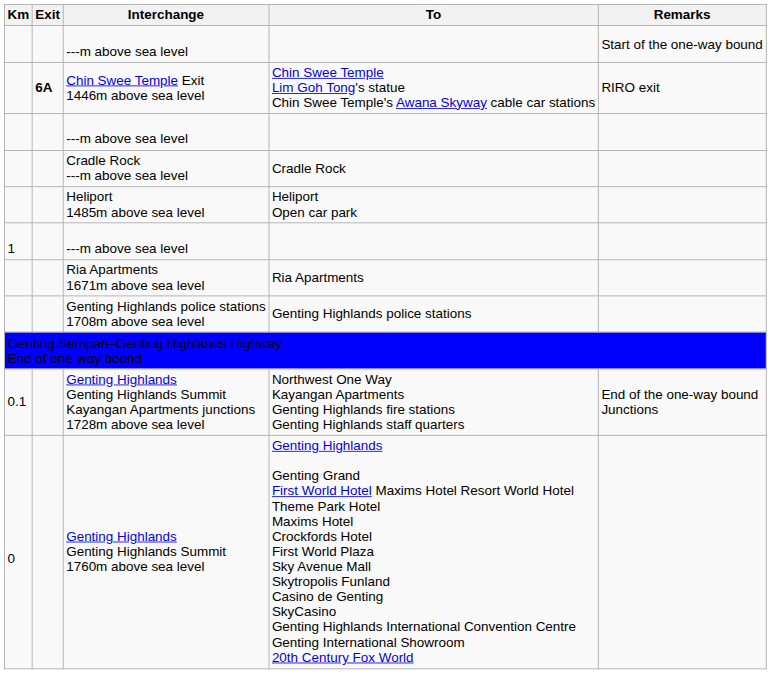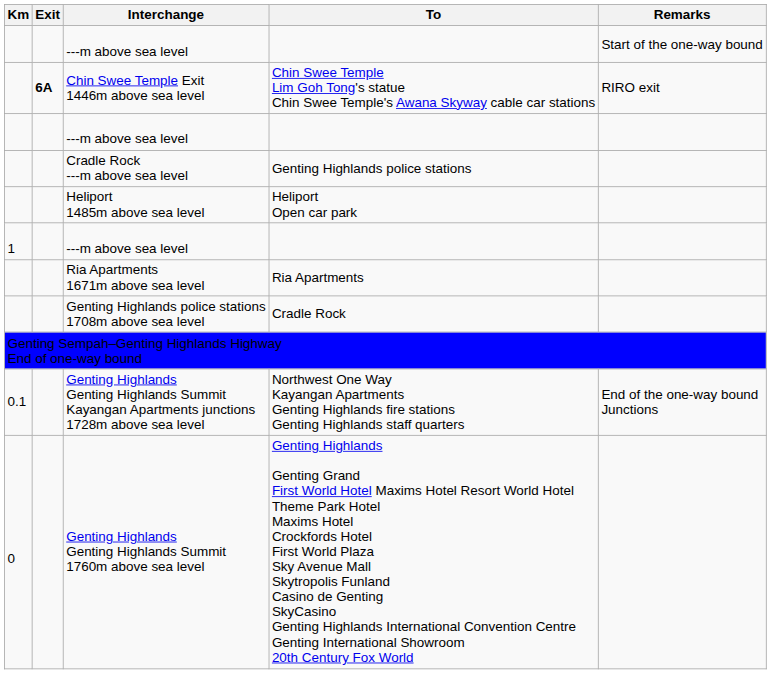(309, 168) Cradle Rock -> (372, 168) Genting Highlands police stations
(372, 314) Genting Highlands police stations -> (309, 314) Cradle Rock
